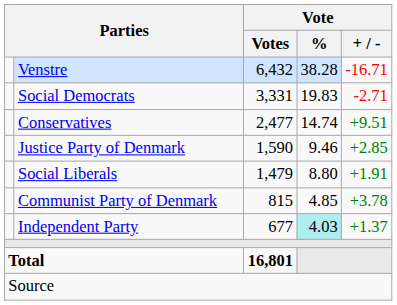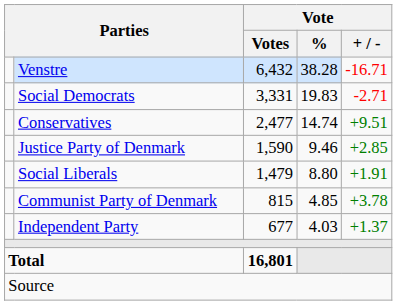(323, 226) paleturquoise background -> (323, 226) no background
